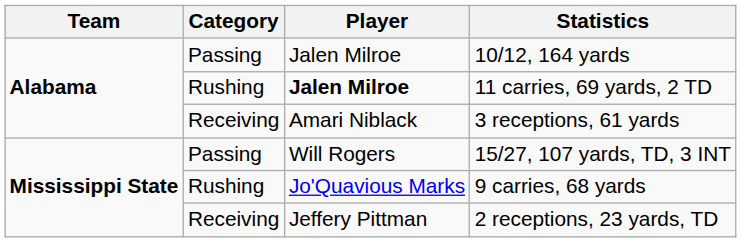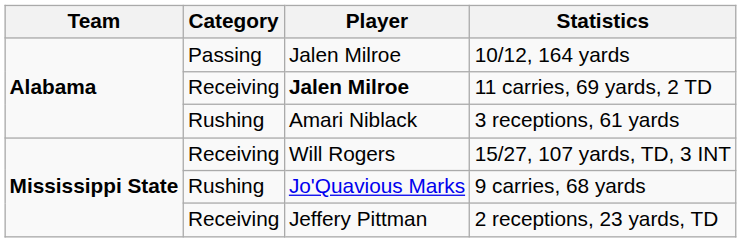(226, 87) Rushing -> (234, 87) Receiving
(234, 120) Receiving -> (226, 120) Rushing
(225, 153) Passing -> (234, 153) Receiving
